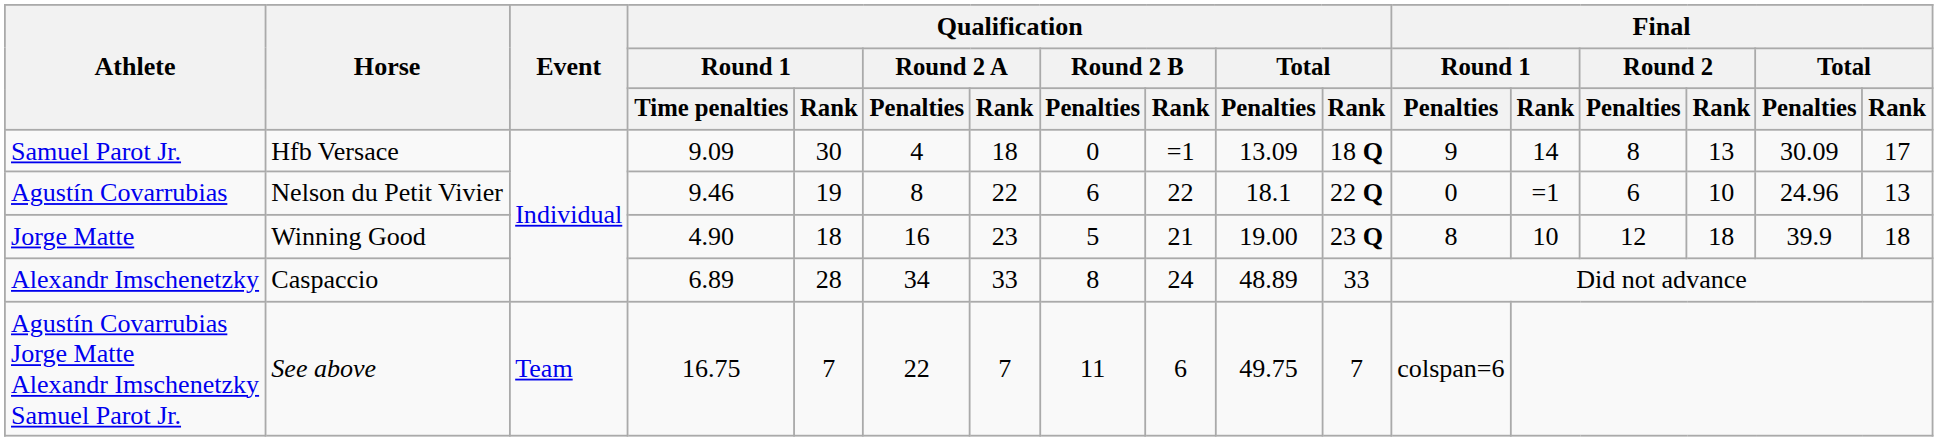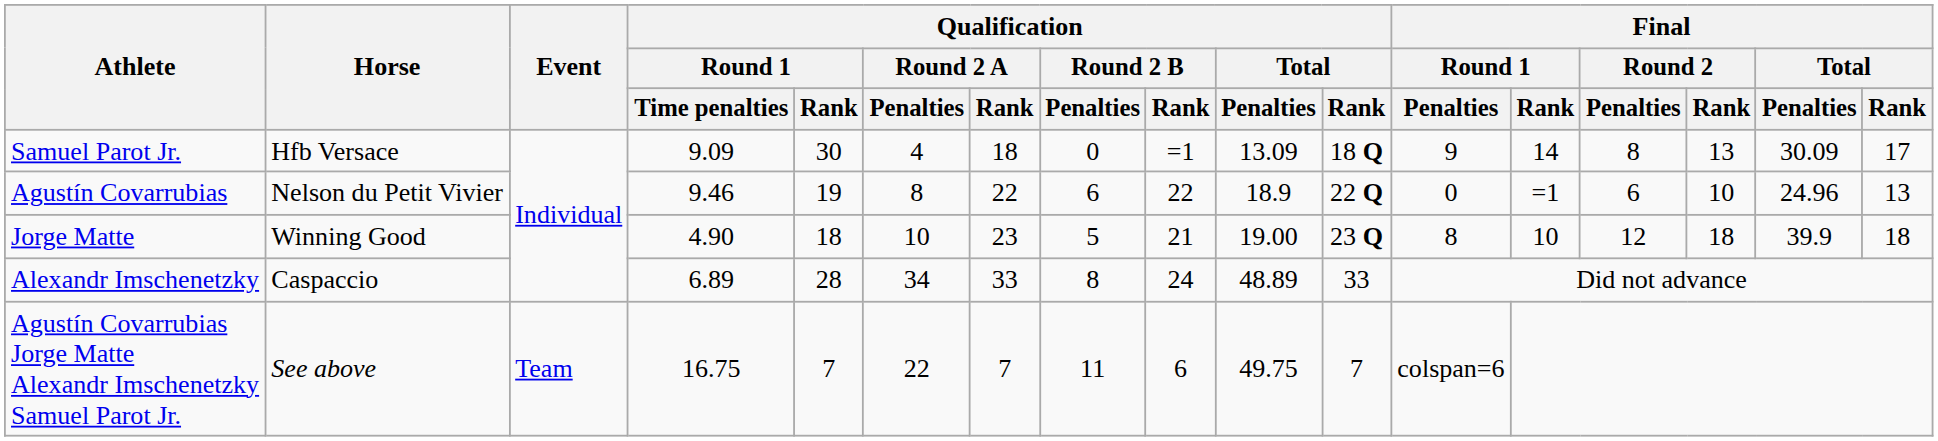(1269, 193) 18.1 -> (1269, 193) 18.9
(917, 236) 16 -> (917, 236) 10
